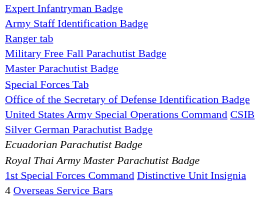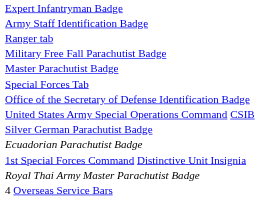(102, 160) Royal Thai Army Master Parachutist Badge -> (126, 160) 1st Special Forces Command Distinctive Unit Insignia
(126, 175) 1st Special Forces Command Distinctive Unit Insignia -> (102, 175) Royal Thai Army Master Parachutist Badge
